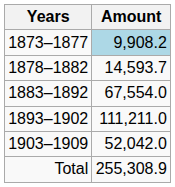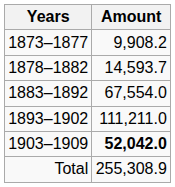(140, 42) lightblue background -> (140, 42) no background
(136, 144) normal -> (136, 144) bold
